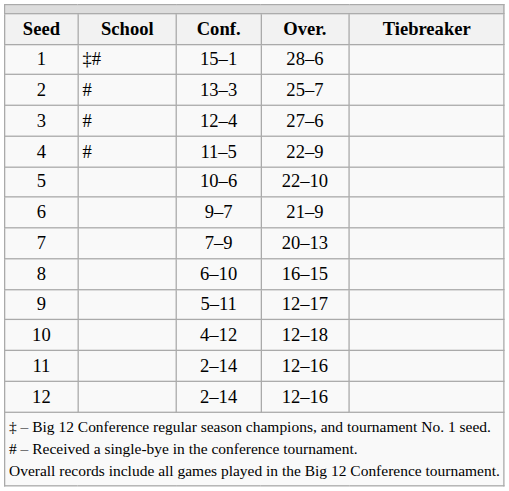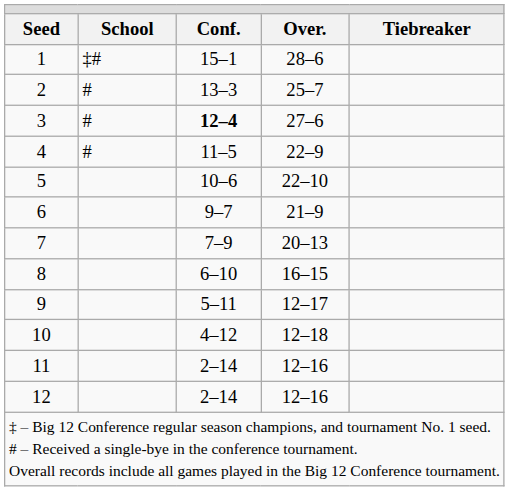(219, 120) normal -> (219, 120) bold
